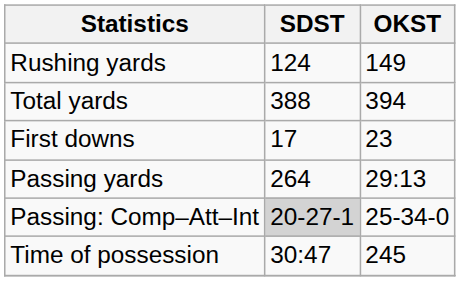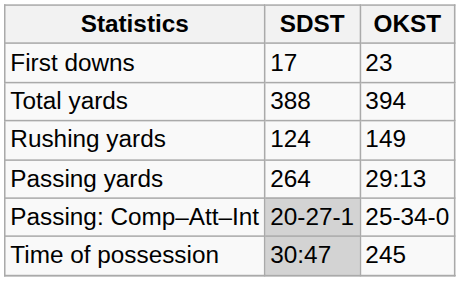rows swapped: (73, 139) <-> (88, 62)
(301, 255) no background -> (301, 255) lightgrey background
